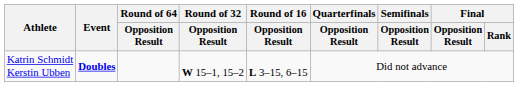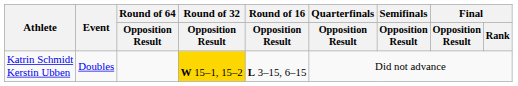(97, 66) bold -> (96, 66) normal
(213, 73) no background -> (212, 73) gold background
